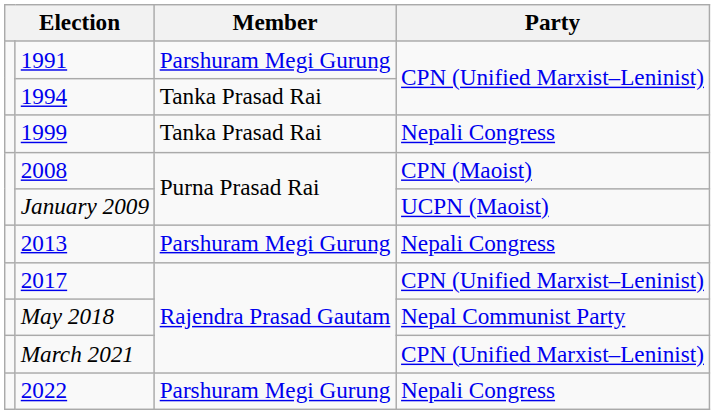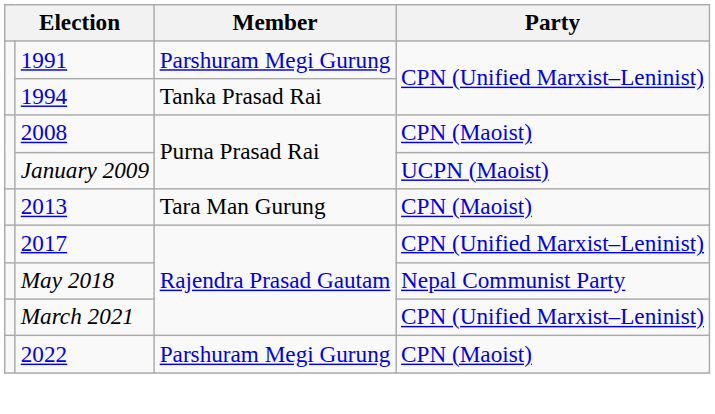- row: (44, 133)
(275, 243) Parshuram Megi Gurung -> (243, 206) Tara Man Gurung
(478, 243) Nepali Congress -> (466, 206) CPN (Maoist)
(478, 390) Nepali Congress -> (466, 354) CPN (Maoist)
